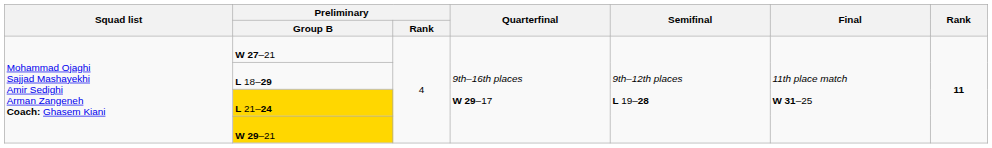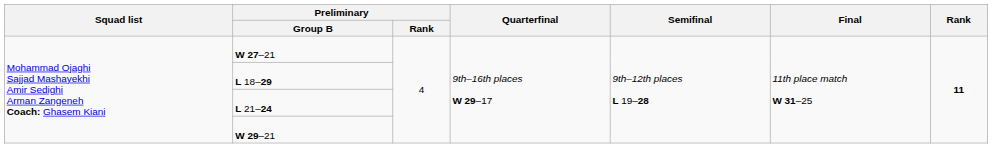(253, 108) gold background -> (253, 108) no background
(255, 135) gold background -> (255, 135) no background
